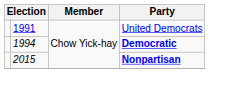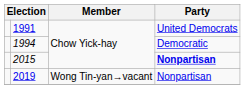(149, 44) bold -> (182, 44) normal
+ row: (24, 76)
